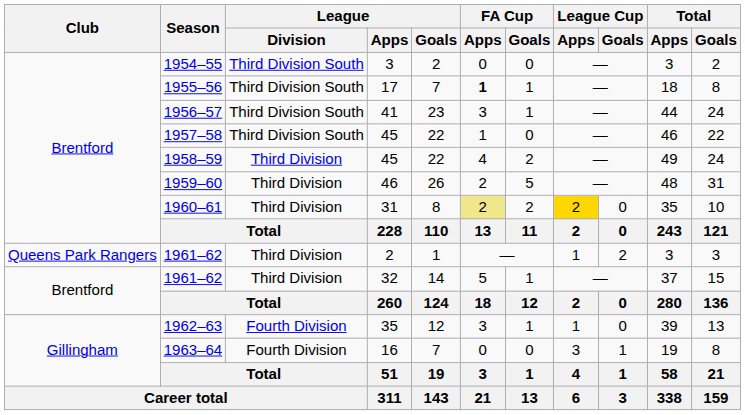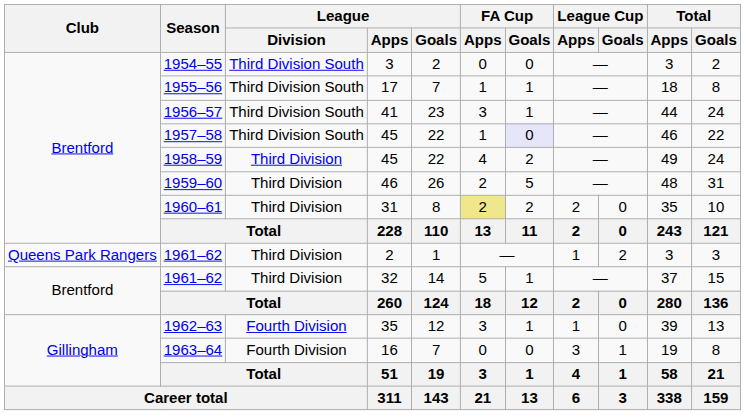(483, 87) bold -> (483, 87) normal
(529, 135) no background -> (529, 135) lavender background
(576, 207) gold background -> (576, 207) no background
